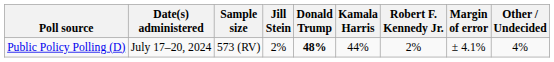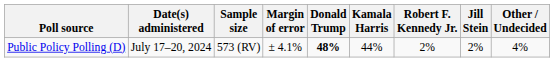columns swapped: (469, 21) <-> (278, 21)
